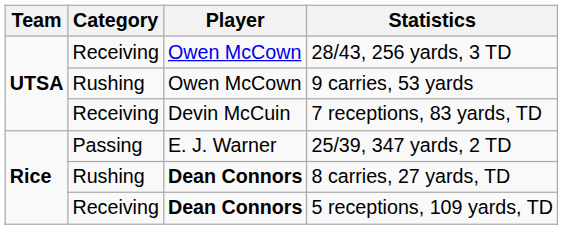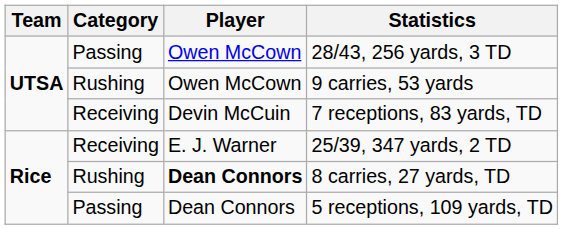(116, 51) Receiving -> (107, 51) Passing
(107, 145) Passing -> (116, 145) Receiving
(116, 208) Receiving -> (107, 208) Passing
(235, 208) bold -> (231, 208) normal
